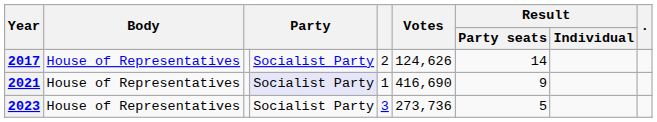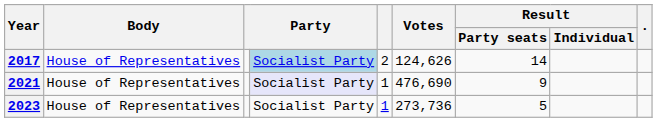(314, 61) no background -> (314, 61) lightblue background
(424, 83) 416,690 -> (424, 83) 476,690
(385, 106) 3 -> (385, 106) 1
